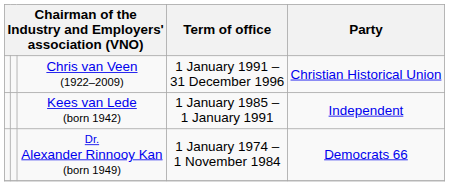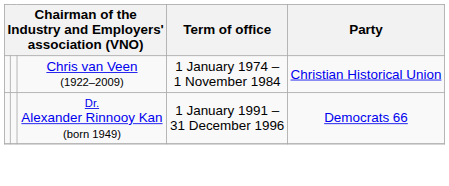(227, 74) 1 January 1991 – 31 December 1996 -> (227, 74) 1 January 1974 – 1 November 1984
- row: (92, 110)
(227, 154) 1 January 1974 – 1 November 1984 -> (227, 118) 1 January 1991 – 31 December 1996
